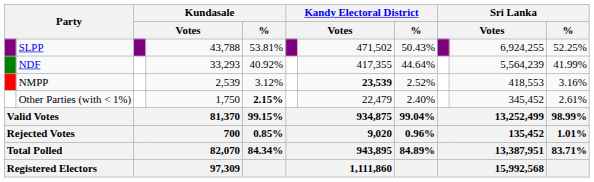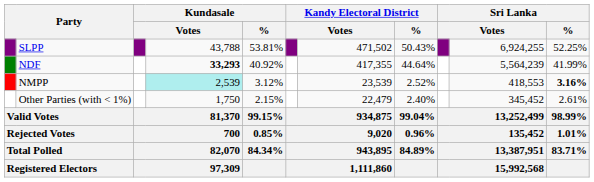(225, 64) normal -> (225, 64) bold
(228, 82) no background -> (228, 82) paleturquoise background
(377, 82) bold -> (377, 82) normal
(573, 82) normal -> (572, 82) bold
(268, 99) bold -> (269, 99) normal
